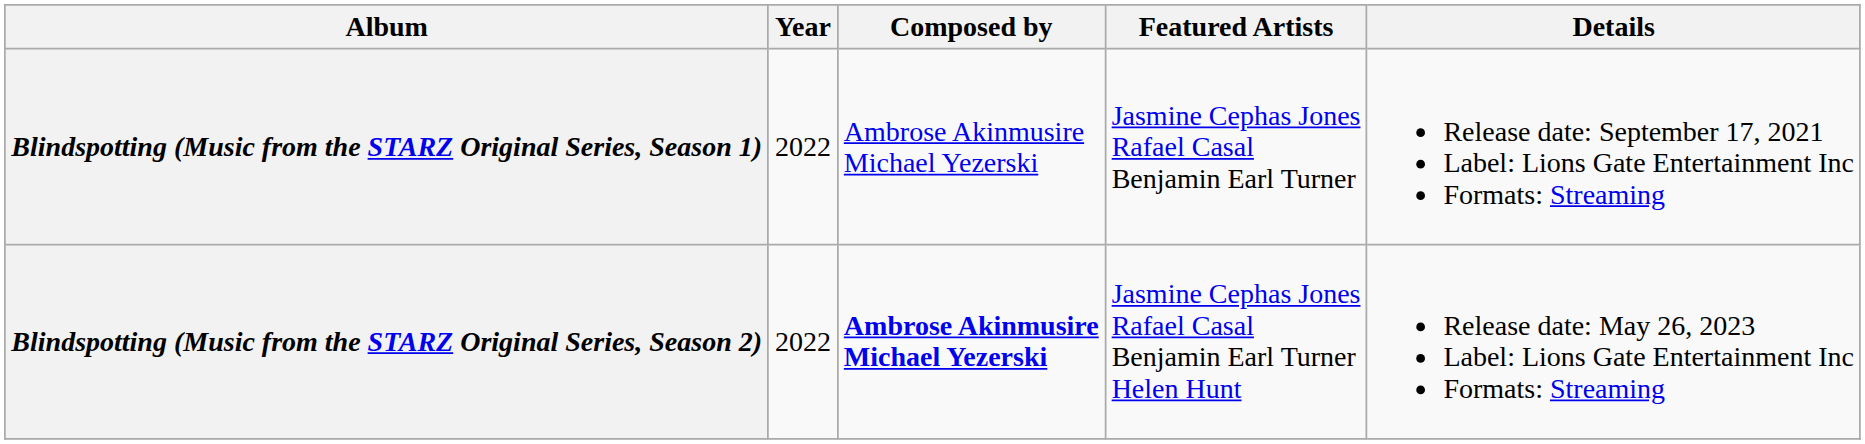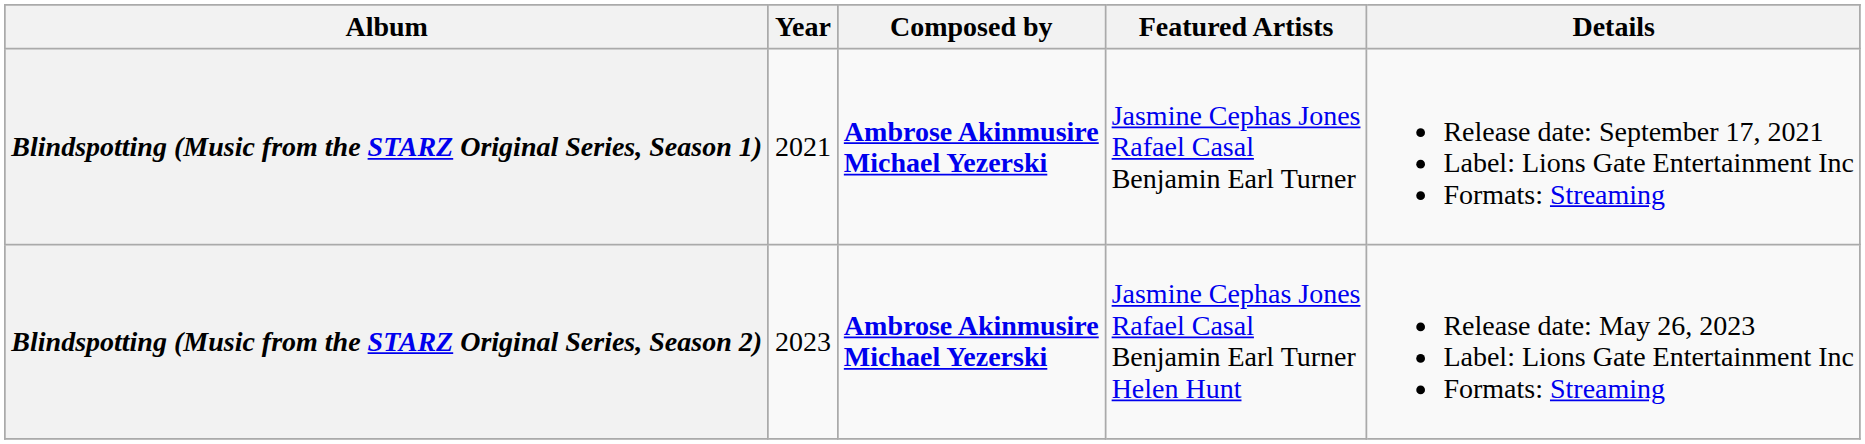(803, 146) 2022 -> (803, 146) 2021
(964, 146) normal -> (971, 146) bold
(803, 341) 2022 -> (803, 341) 2023
